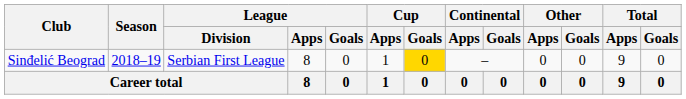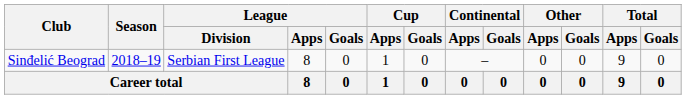(425, 60) gold background -> (425, 60) no background
